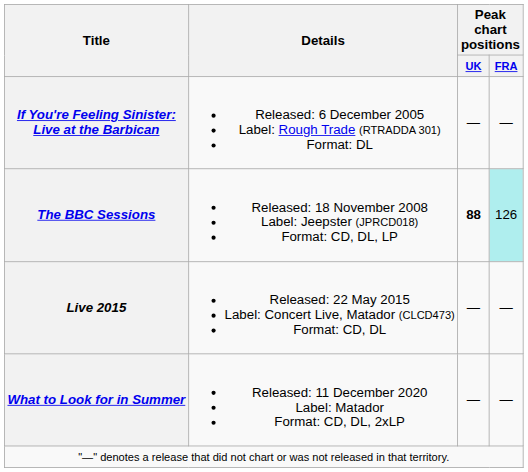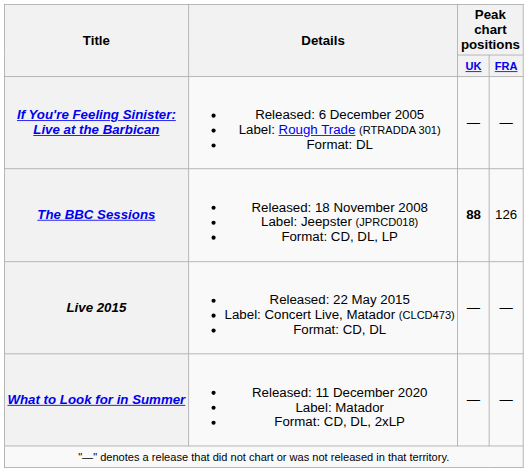(506, 215) paleturquoise background -> (506, 215) no background
